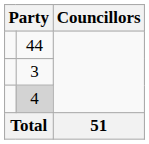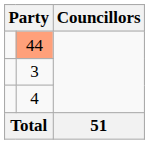(34, 44) no background -> (34, 44) lightsalmon background
(34, 98) lightgrey background -> (34, 98) no background
